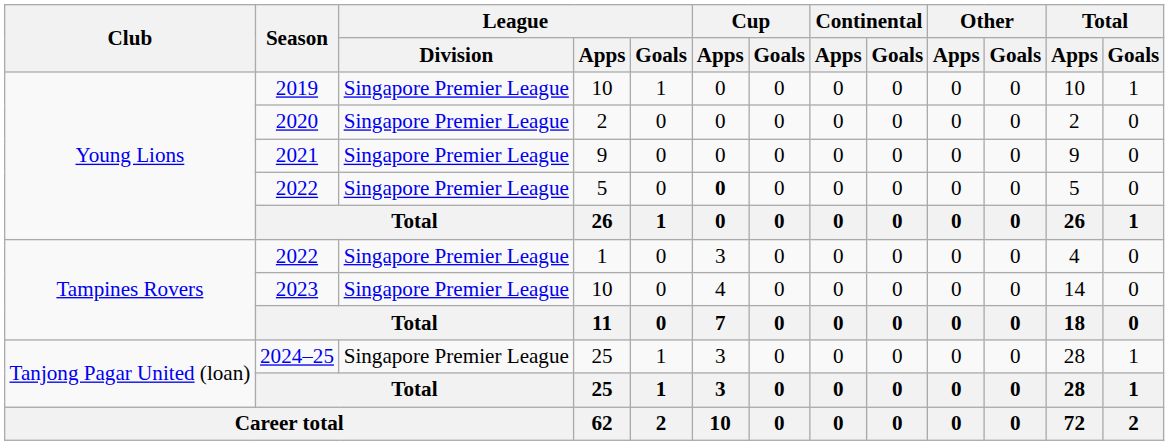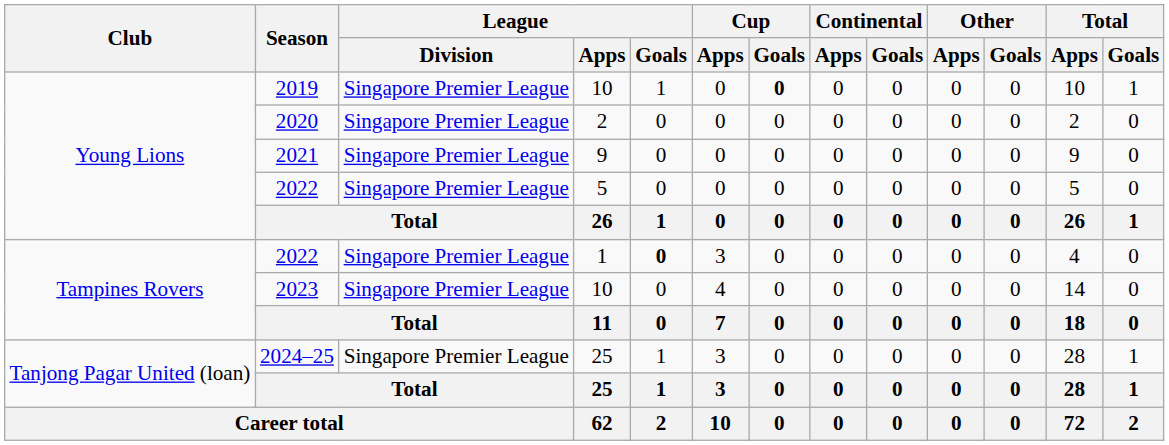(779, 88) normal -> (779, 88) bold
(720, 188) bold -> (720, 188) normal
(661, 255) normal -> (661, 255) bold
